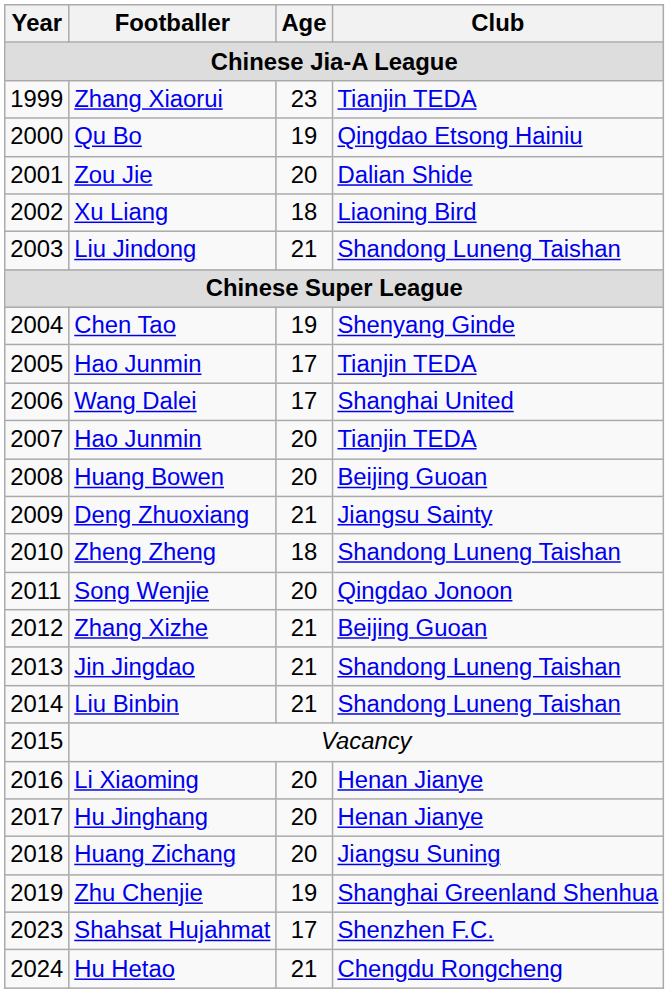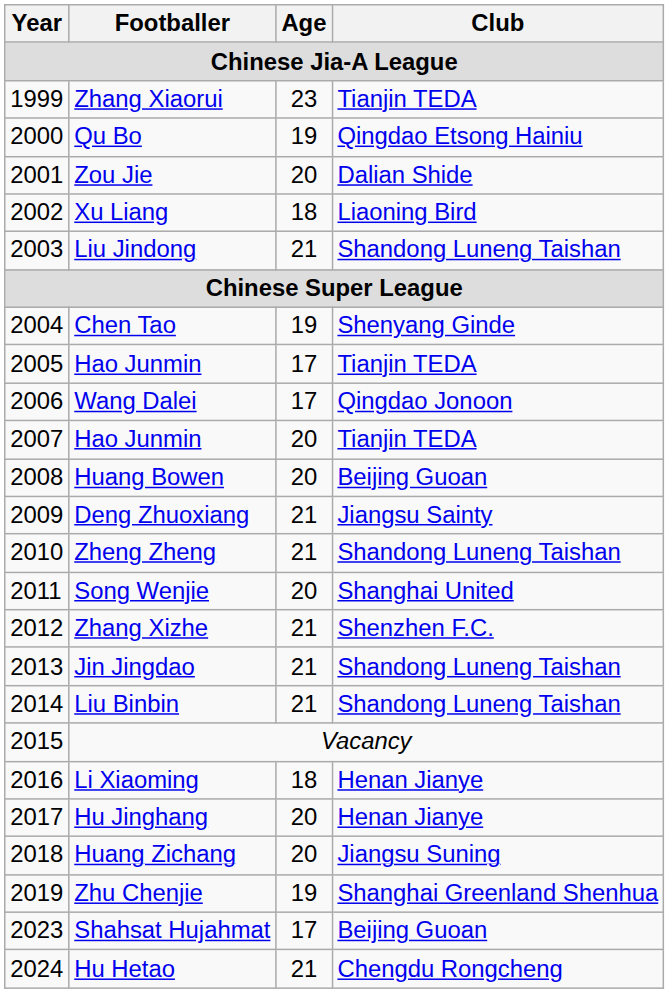(426, 401) Shanghai United -> (425, 401) Qingdao Jonoon
(304, 552) 18 -> (304, 552) 21
(425, 590) Qingdao Jonoon -> (426, 590) Shanghai United
(412, 628) Beijing Guoan -> (416, 628) Shenzhen F.C.
(304, 779) 20 -> (304, 779) 18
(416, 930) Shenzhen F.C. -> (412, 930) Beijing Guoan
